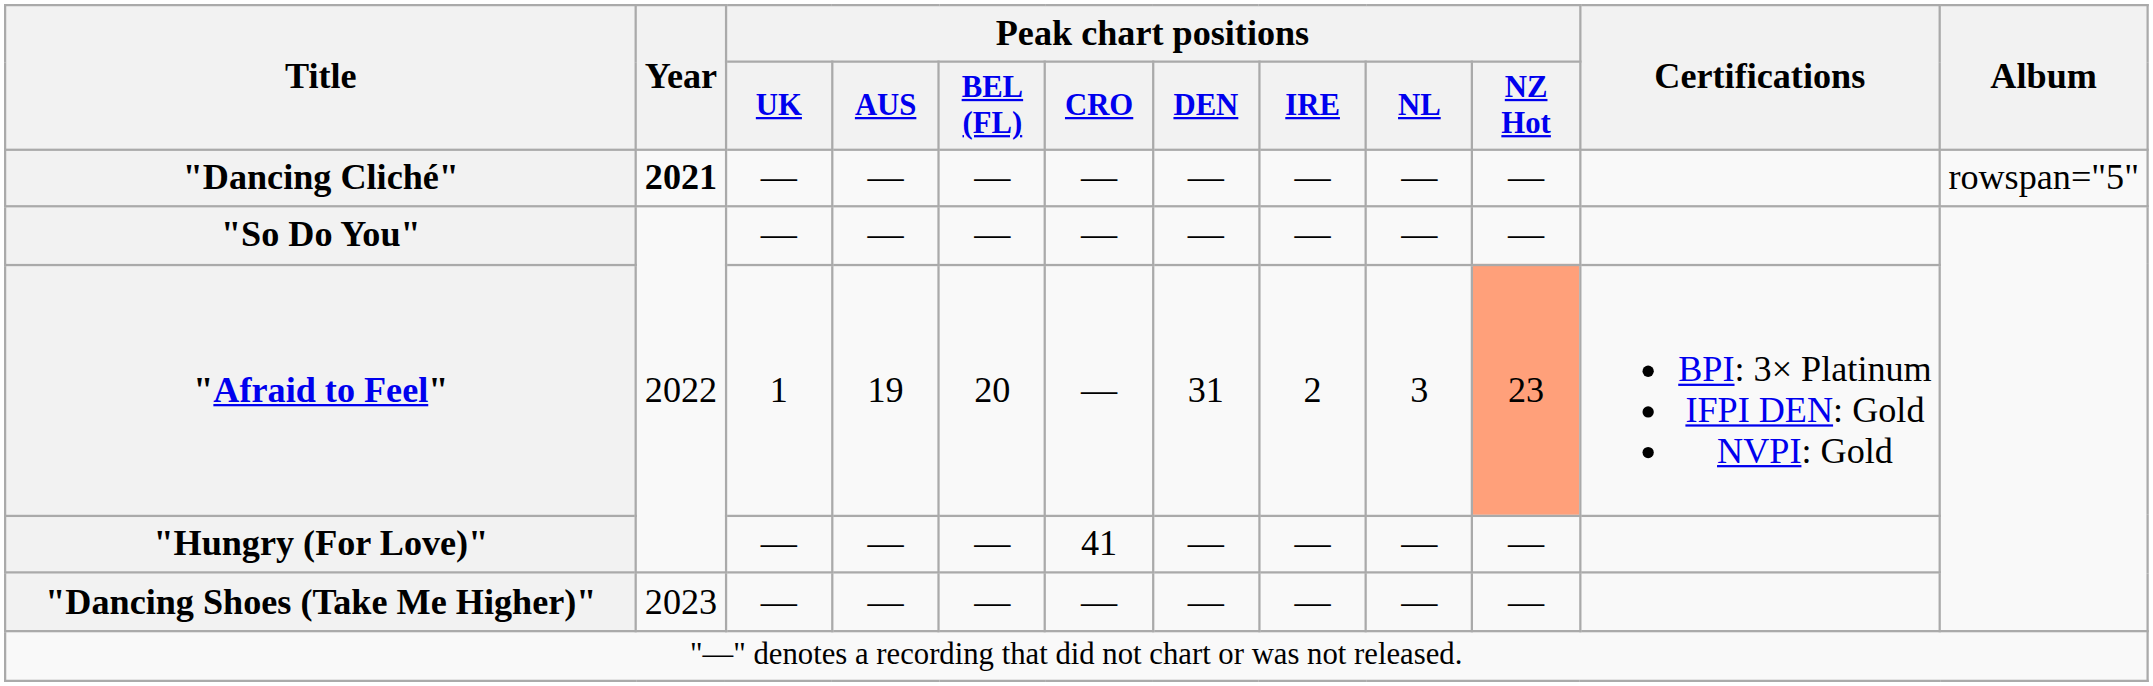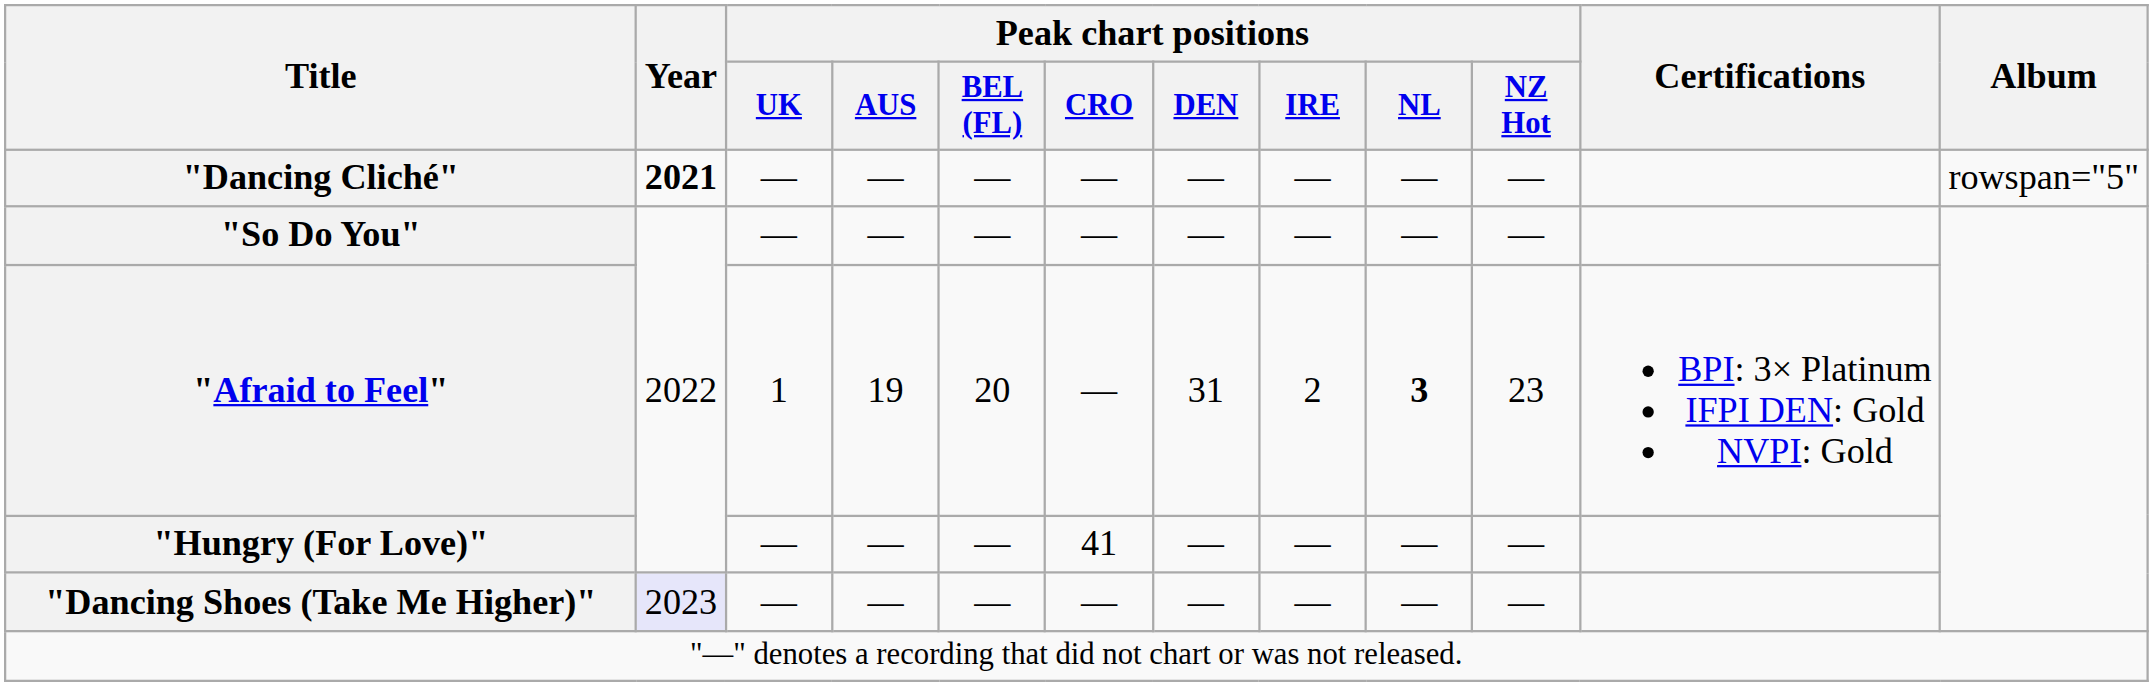(1419, 389) normal -> (1419, 389) bold
(1526, 389) lightsalmon background -> (1526, 389) no background
(681, 601) no background -> (681, 601) lavender background
